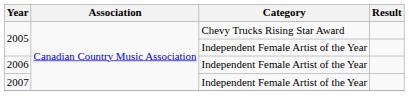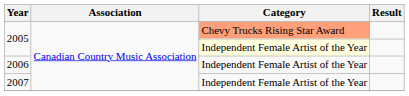(273, 30) no background -> (273, 30) lightsalmon background
(284, 47) no background -> (284, 47) lightyellow background
